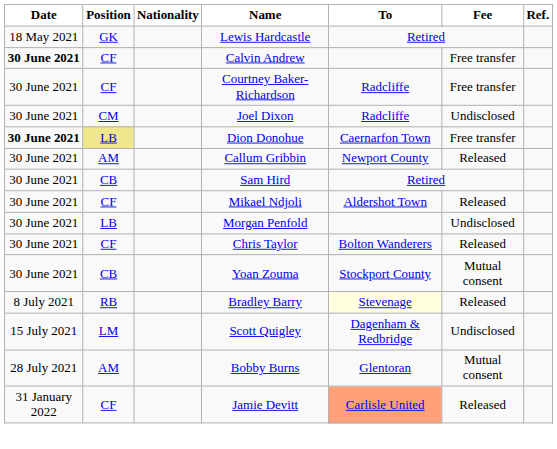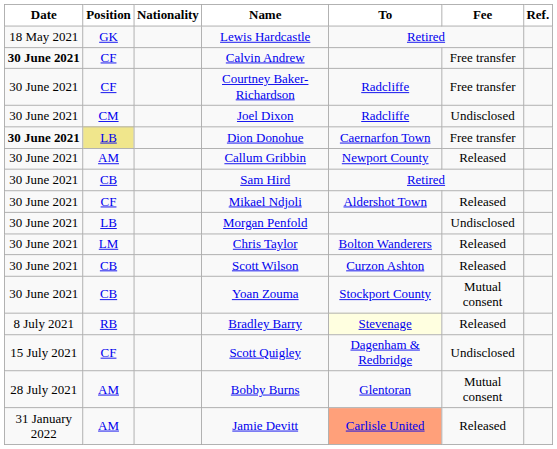(109, 244) CF -> (109, 244) LM
+ row: (265, 266)
(109, 331) LM -> (109, 353) CF
(109, 405) CF -> (109, 426) AM
